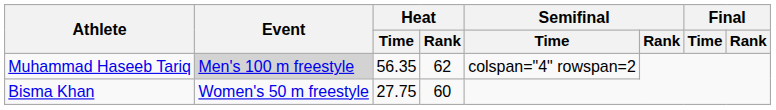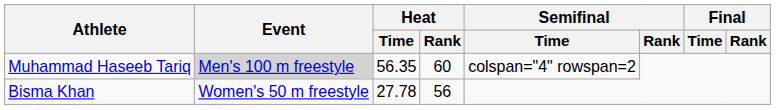(442, 67) 62 -> (442, 67) 60
(396, 92) 27.75 -> (396, 92) 27.78
(442, 92) 60 -> (442, 92) 56
